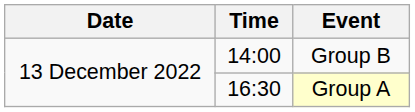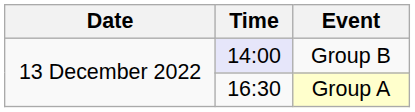(254, 55) no background -> (254, 55) lavender background
